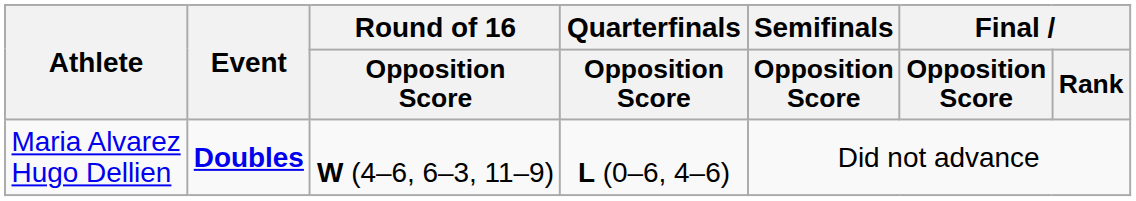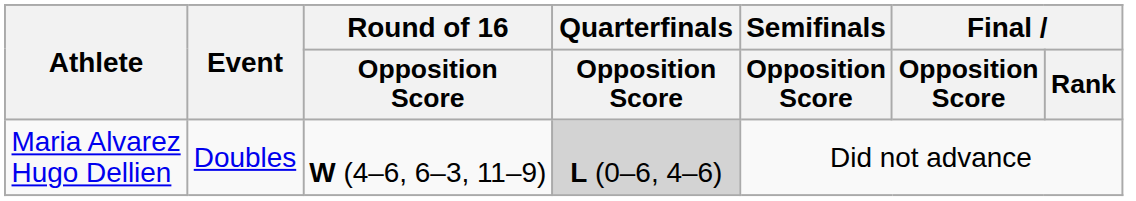(249, 158) bold -> (245, 158) normal
(654, 173) no background -> (646, 173) lightgrey background
